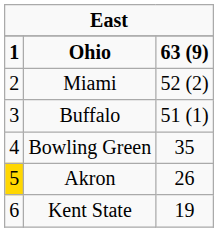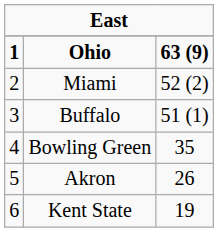(14, 178) gold background -> (14, 178) no background
